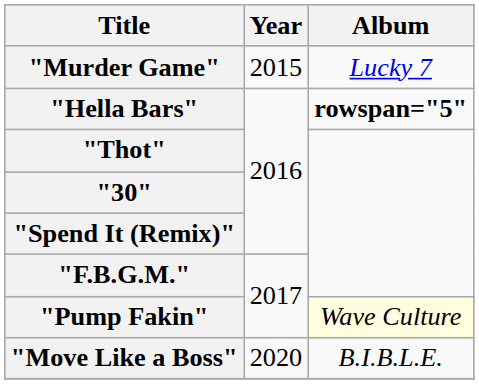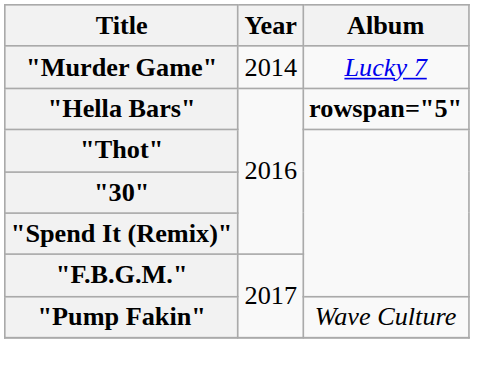(276, 66) 2015 -> (271, 66) 2014
(391, 316) lightyellow background -> (386, 316) no background
- row: (124, 358)
